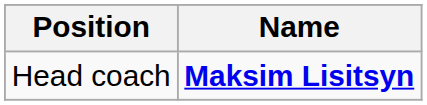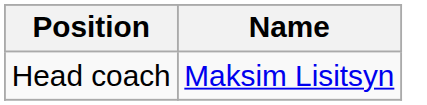(299, 75) bold -> (289, 75) normal
